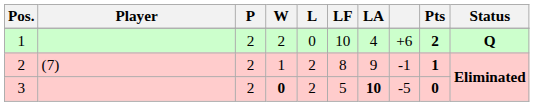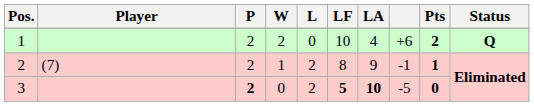(250, 88) normal -> (250, 88) bold
(281, 88) bold -> (281, 88) normal
(343, 88) normal -> (343, 88) bold
